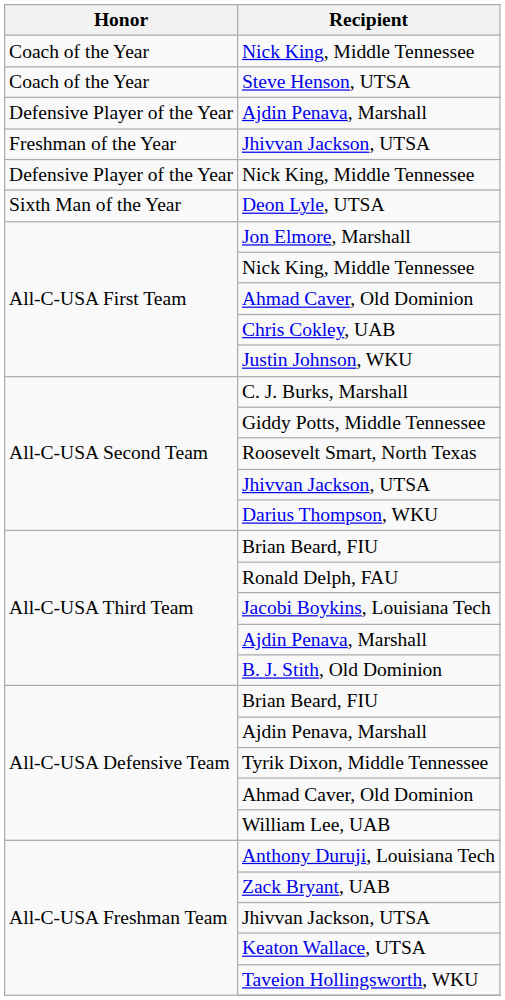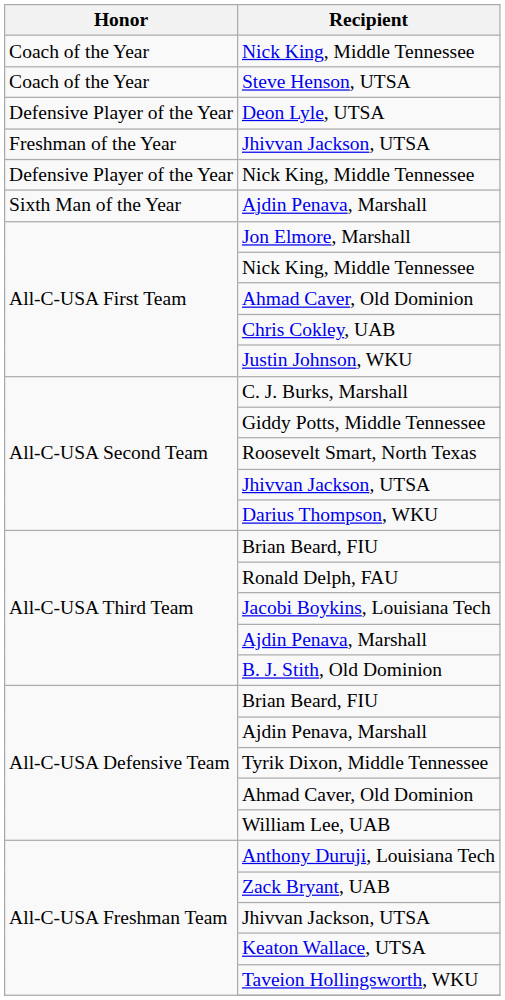(334, 112) Ajdin Penava, Marshall -> (313, 112) Deon Lyle, UTSA
(313, 205) Deon Lyle, UTSA -> (334, 205) Ajdin Penava, Marshall
